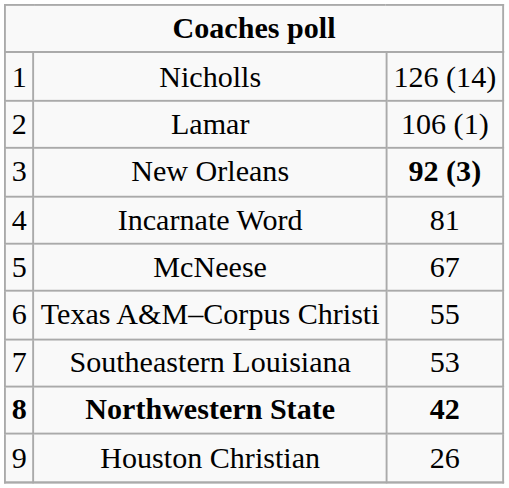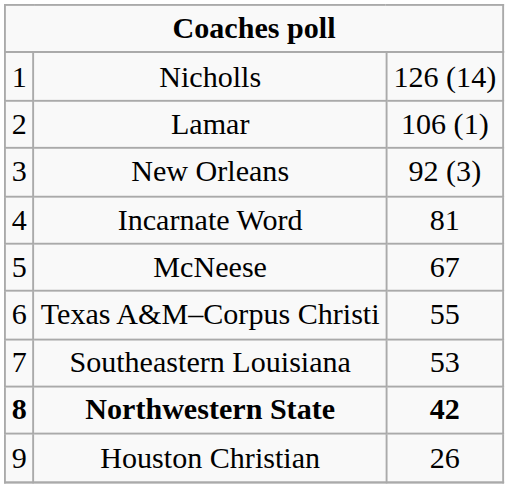(445, 171) bold -> (445, 171) normal
